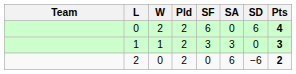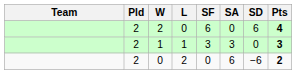columns swapped: (184, 12) <-> (136, 12)
